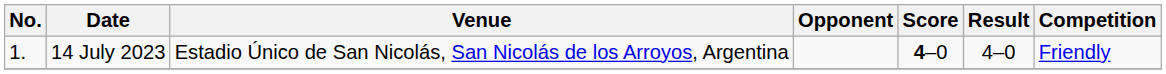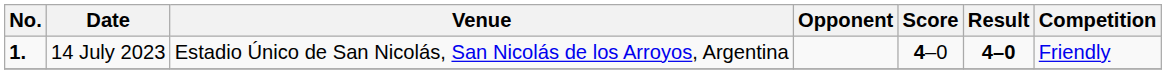(18, 52) normal -> (18, 52) bold
(999, 52) normal -> (999, 52) bold
